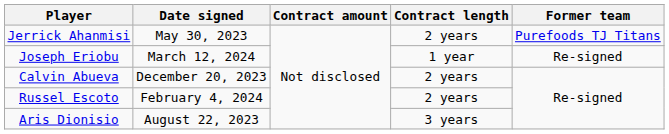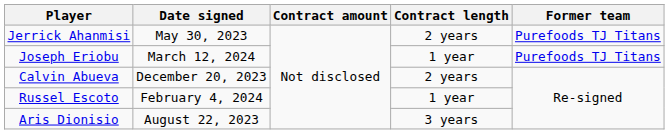(588, 56) Re-signed -> (588, 56) Purefoods TJ Titans
(451, 98) 2 years -> (451, 98) 1 year
